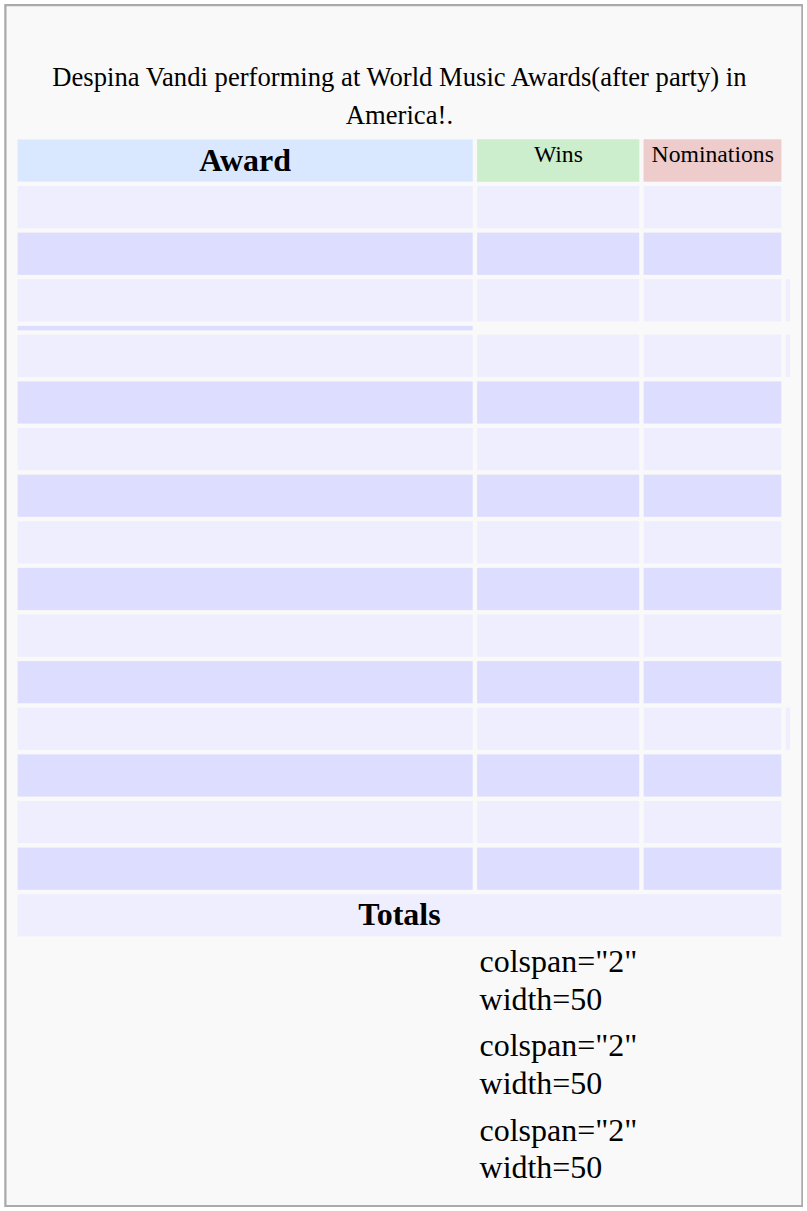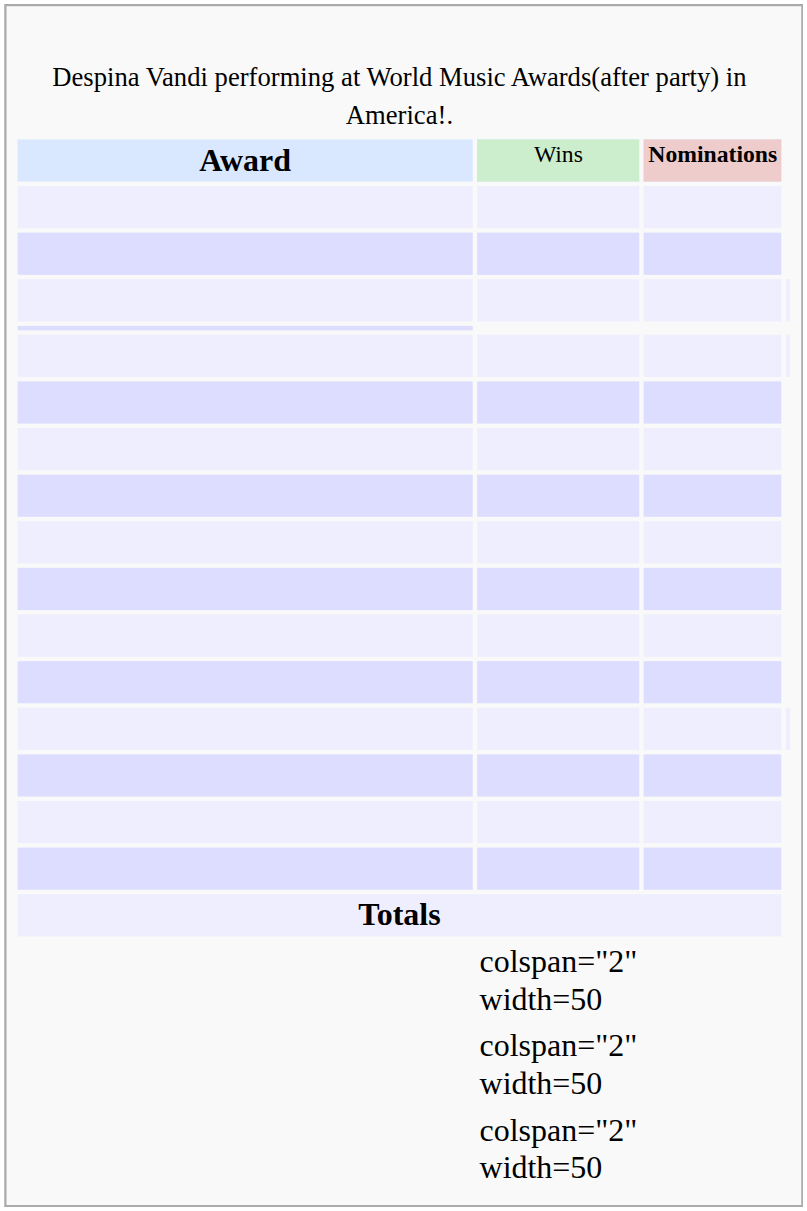(713, 154) normal -> (713, 154) bold
